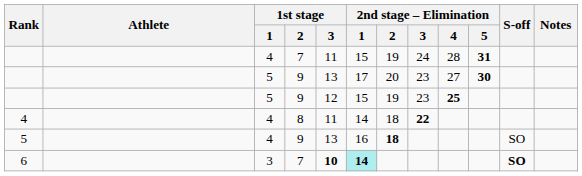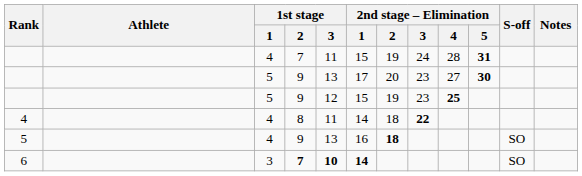(300, 160) normal -> (300, 160) bold
(362, 160) paleturquoise background -> (362, 160) no background
(517, 160) bold -> (517, 160) normal
